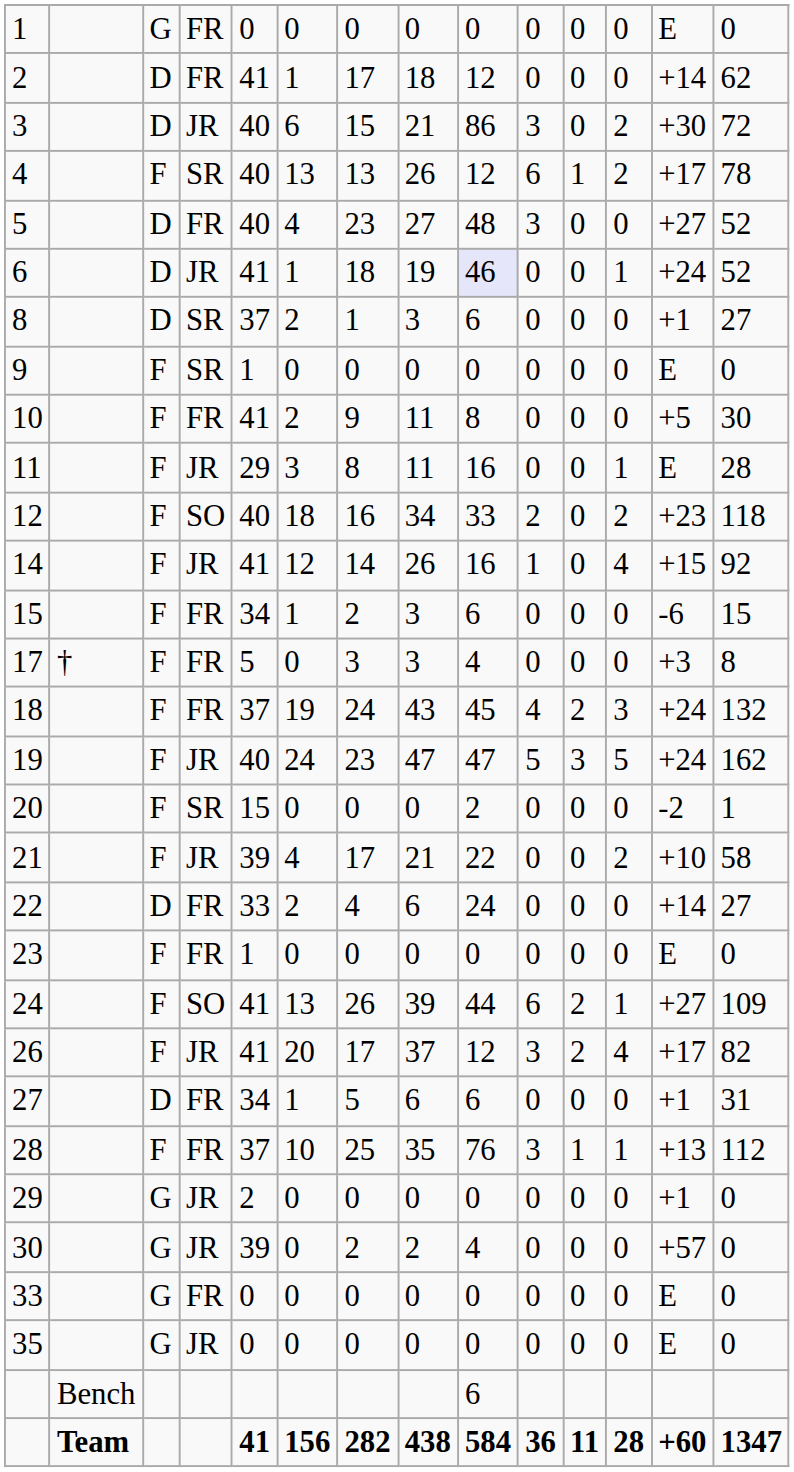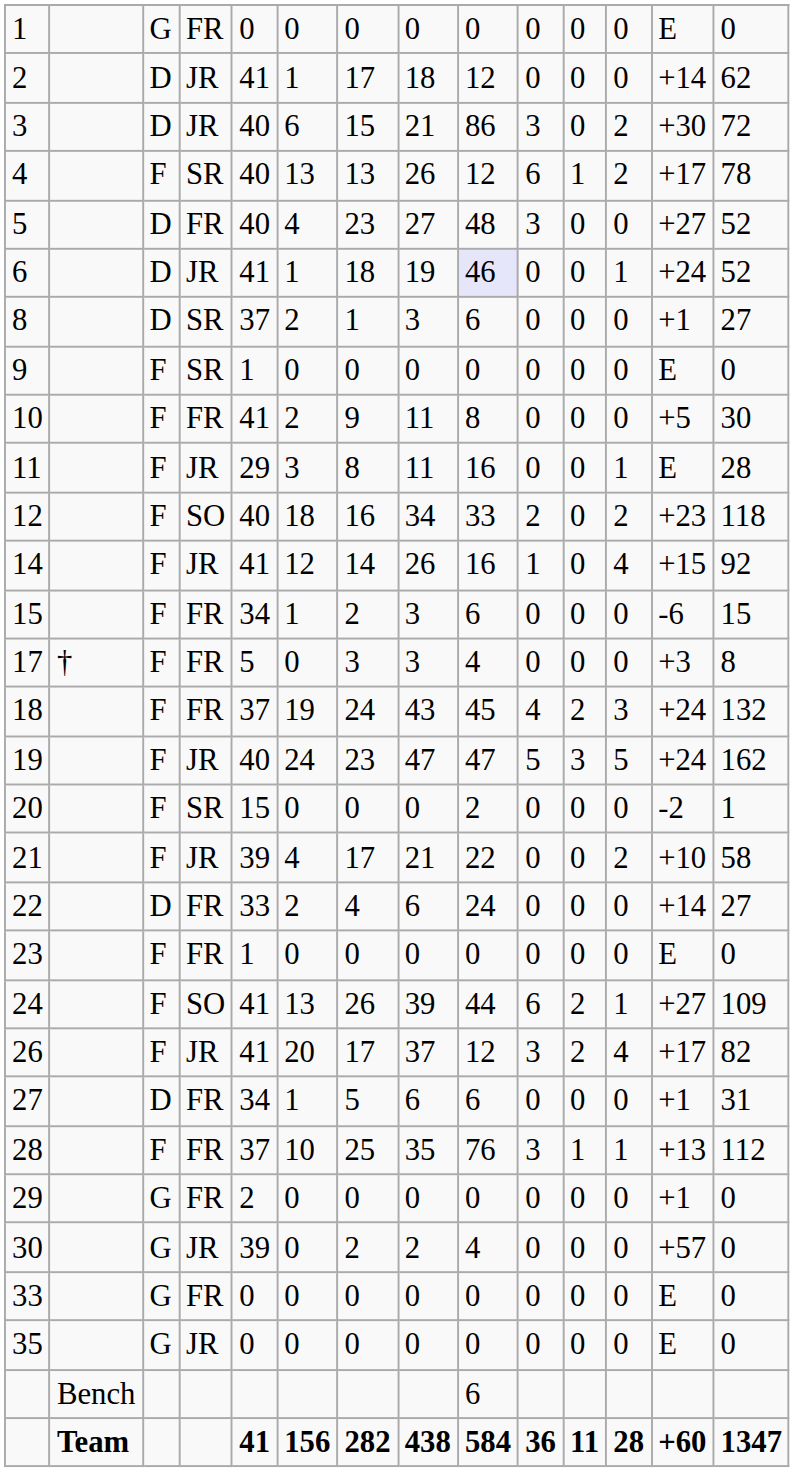(205, 77) FR -> (202, 77) JR
(202, 1198) JR -> (205, 1198) FR
